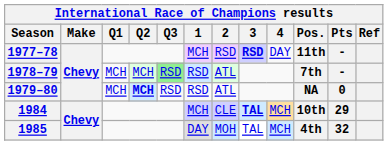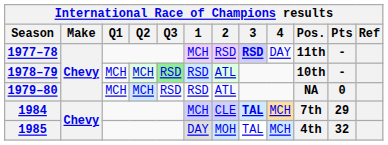(311, 72) 7th -> (311, 72) 10th
(143, 92) bold -> (143, 92) normal
(311, 111) 10th -> (311, 111) 7th
